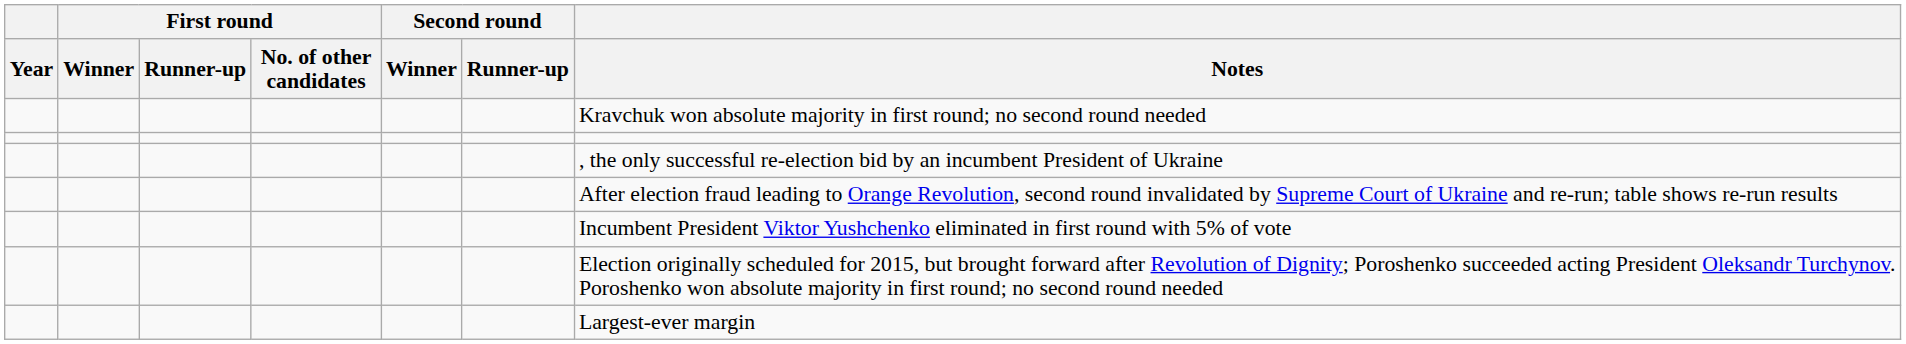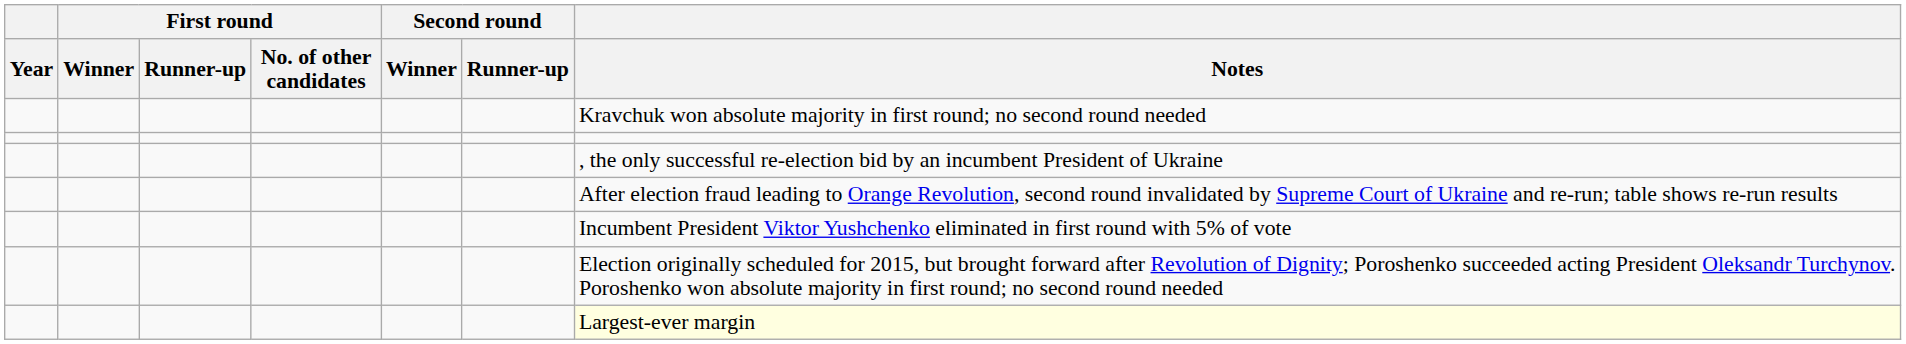(667, 322) no background -> (667, 322) lightyellow background
